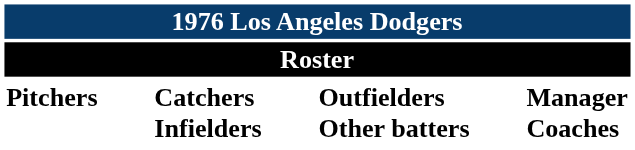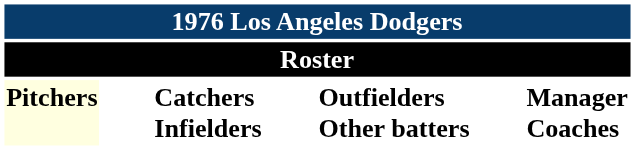(52, 96) no background -> (52, 96) lightyellow background
